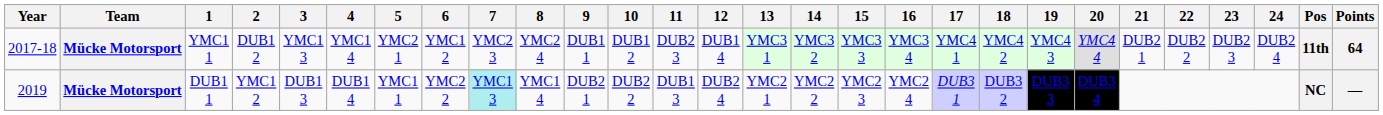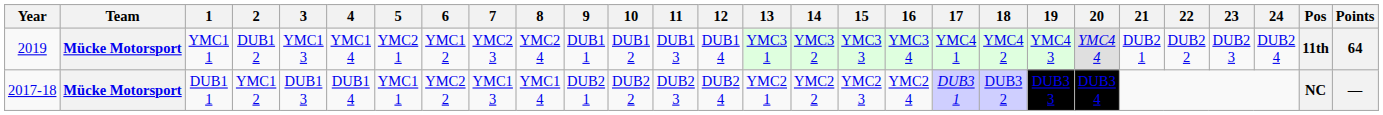(32, 48) 2017-18 -> (32, 48) 2019
(676, 48) DUB2 3 -> (676, 48) DUB1 3
(32, 89) 2019 -> (32, 89) 2017-18
(493, 89) paleturquoise background -> (493, 89) no background
(676, 89) DUB1 3 -> (676, 89) DUB2 3
